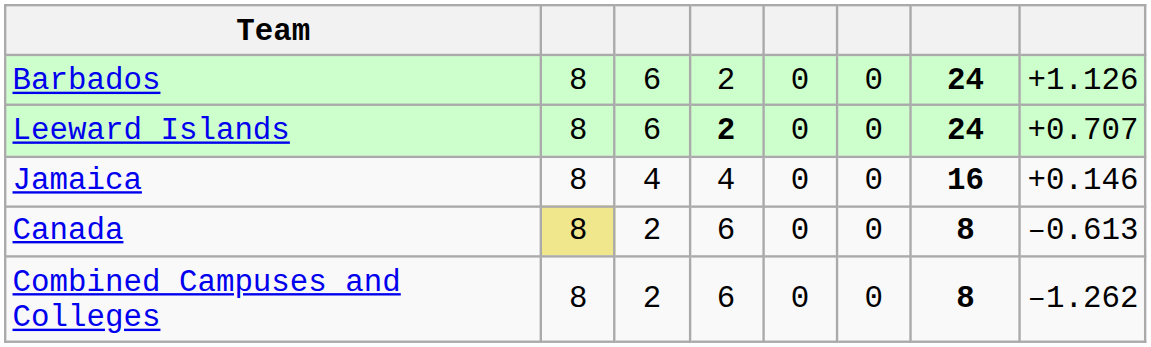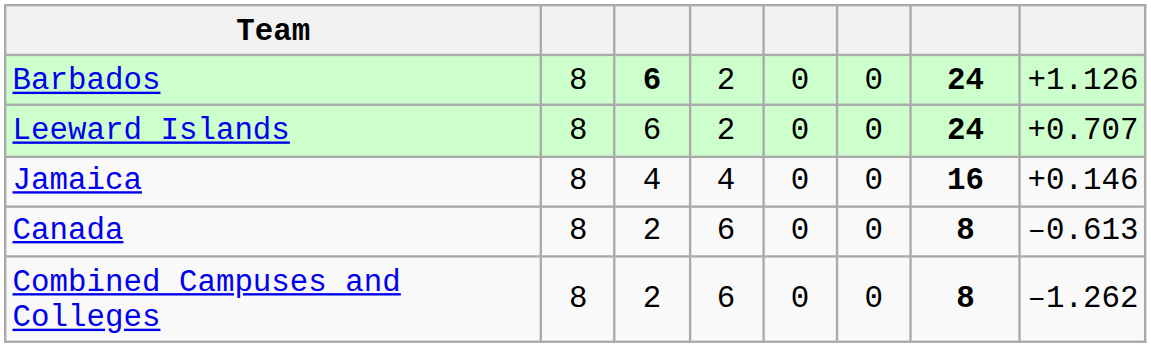(652, 81) normal -> (652, 81) bold
(726, 131) bold -> (726, 131) normal
(578, 231) khaki background -> (578, 231) no background
